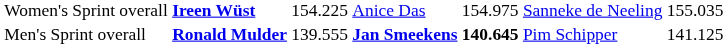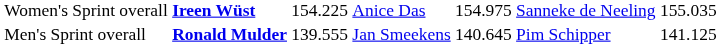(405, 34) bold -> (402, 34) normal
(490, 34) bold -> (483, 34) normal
